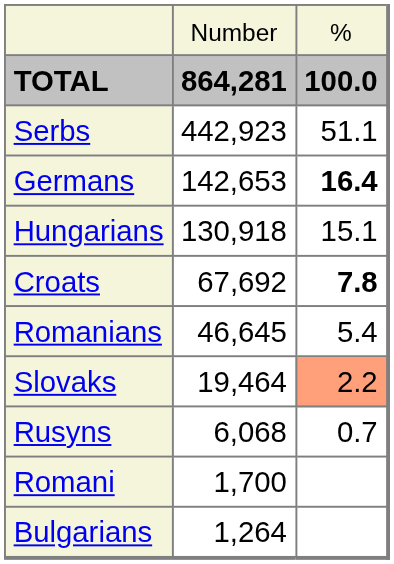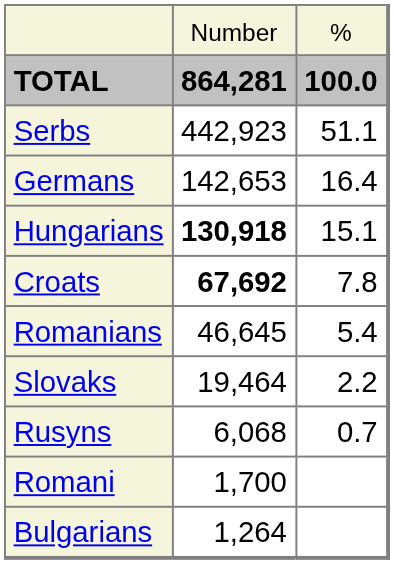(349, 181) bold -> (349, 181) normal
(234, 231) normal -> (234, 231) bold
(242, 281) normal -> (242, 281) bold
(357, 281) bold -> (357, 281) normal
(357, 381) lightsalmon background -> (357, 381) no background
